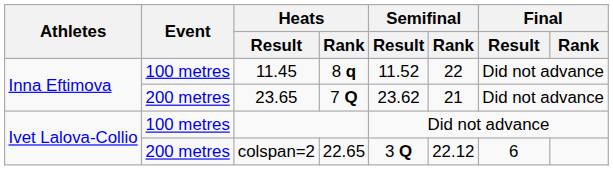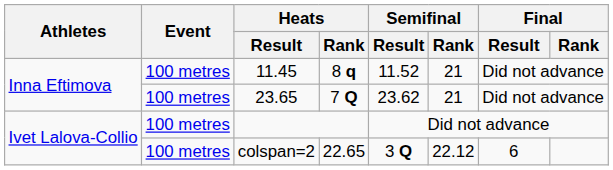(453, 72) 22 -> (453, 72) 21
(188, 98) 200 metres -> (188, 98) 100 metres
(188, 151) 200 metres -> (188, 151) 100 metres
